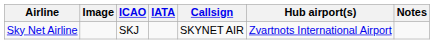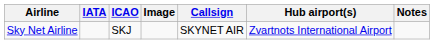columns swapped: (163, 13) <-> (98, 13)
